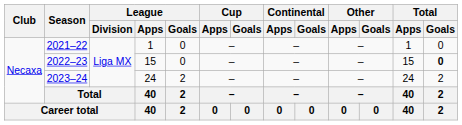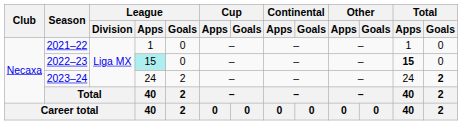(150, 62) no background -> (150, 62) paleturquoise background
(408, 62) normal -> (408, 62) bold
(441, 62) bold -> (441, 62) normal
(441, 78) normal -> (441, 78) bold
